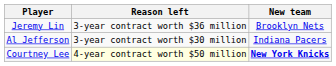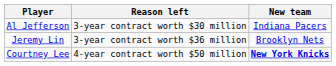rows swapped: (38, 40) <-> (38, 26)
(160, 54) lightyellow background -> (160, 54) no background
